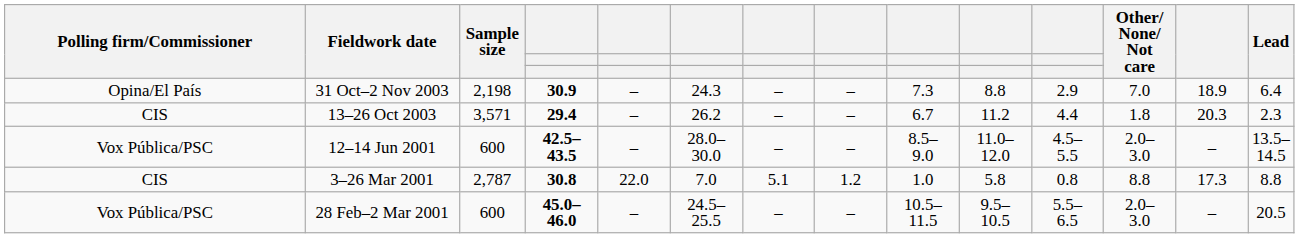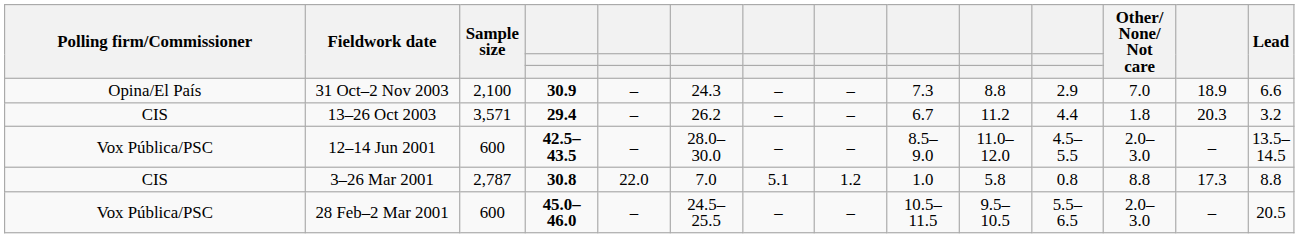(492, 91) 2,198 -> (492, 91) 2,100
(1271, 91) 6.4 -> (1271, 91) 6.6
(1271, 115) 2.3 -> (1271, 115) 3.2
